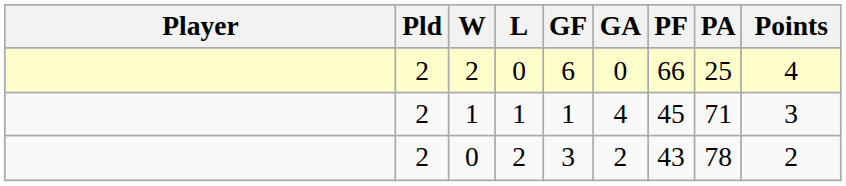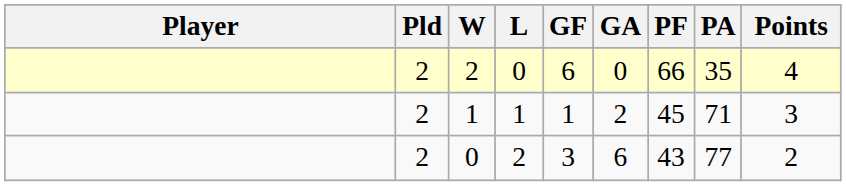(718, 69) 25 -> (718, 69) 35
(620, 113) 4 -> (620, 113) 2
(620, 157) 2 -> (620, 157) 6
(718, 157) 78 -> (718, 157) 77
